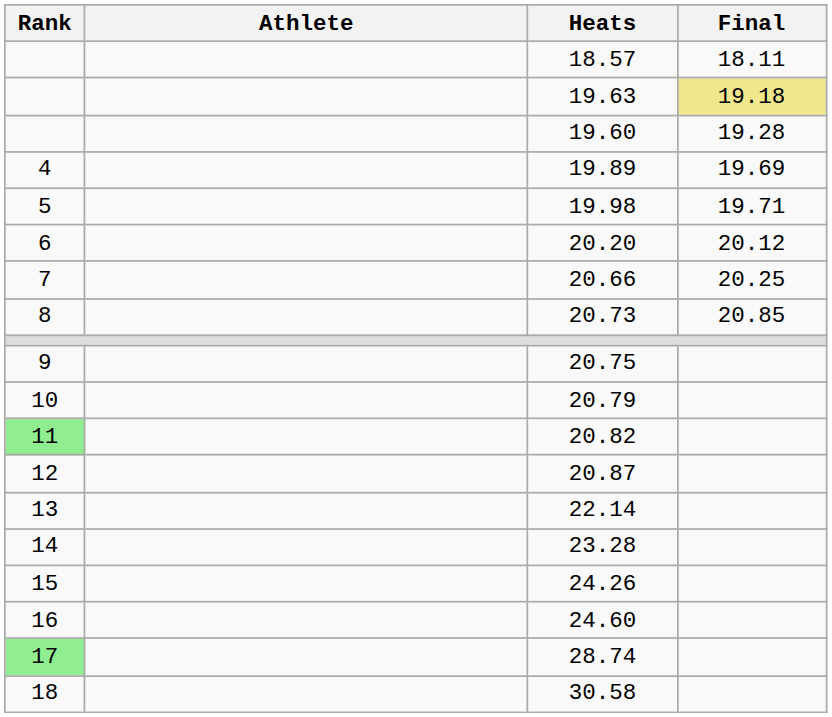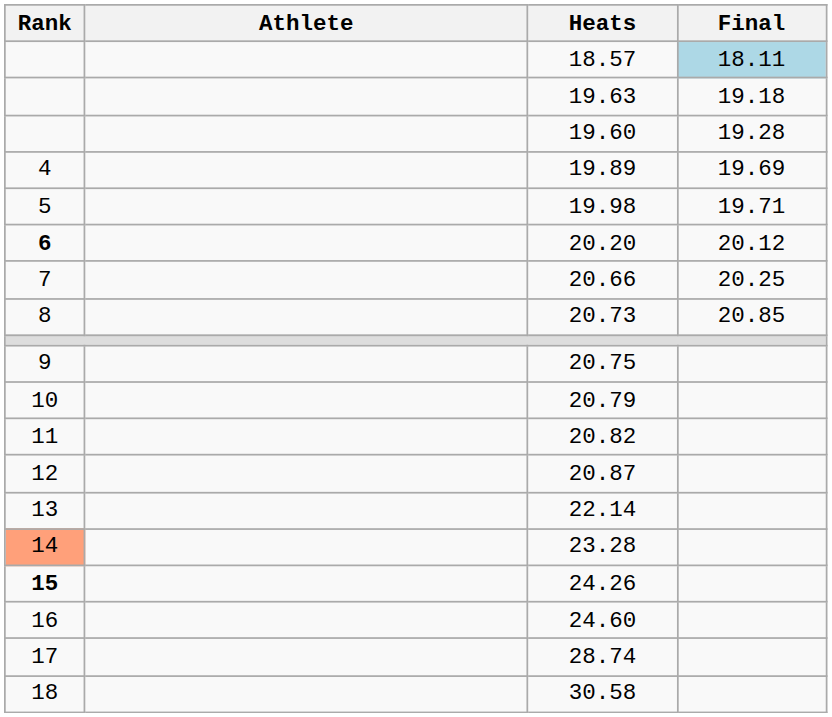(752, 60) no background -> (752, 60) lightblue background
(752, 97) khaki background -> (752, 97) no background
(45, 243) normal -> (45, 243) bold
(45, 437) lightgreen background -> (45, 437) no background
(45, 547) no background -> (45, 547) lightsalmon background
(45, 584) normal -> (45, 584) bold
(45, 657) lightgreen background -> (45, 657) no background
